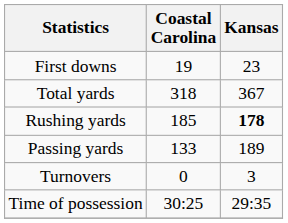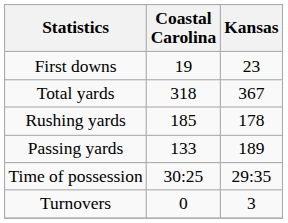(251, 120) bold -> (251, 120) normal
rows swapped: (76, 176) <-> (76, 203)
